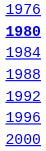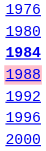(23, 32) bold -> (23, 32) normal
(23, 53) normal -> (23, 53) bold
(23, 75) no background -> (23, 75) pink background
